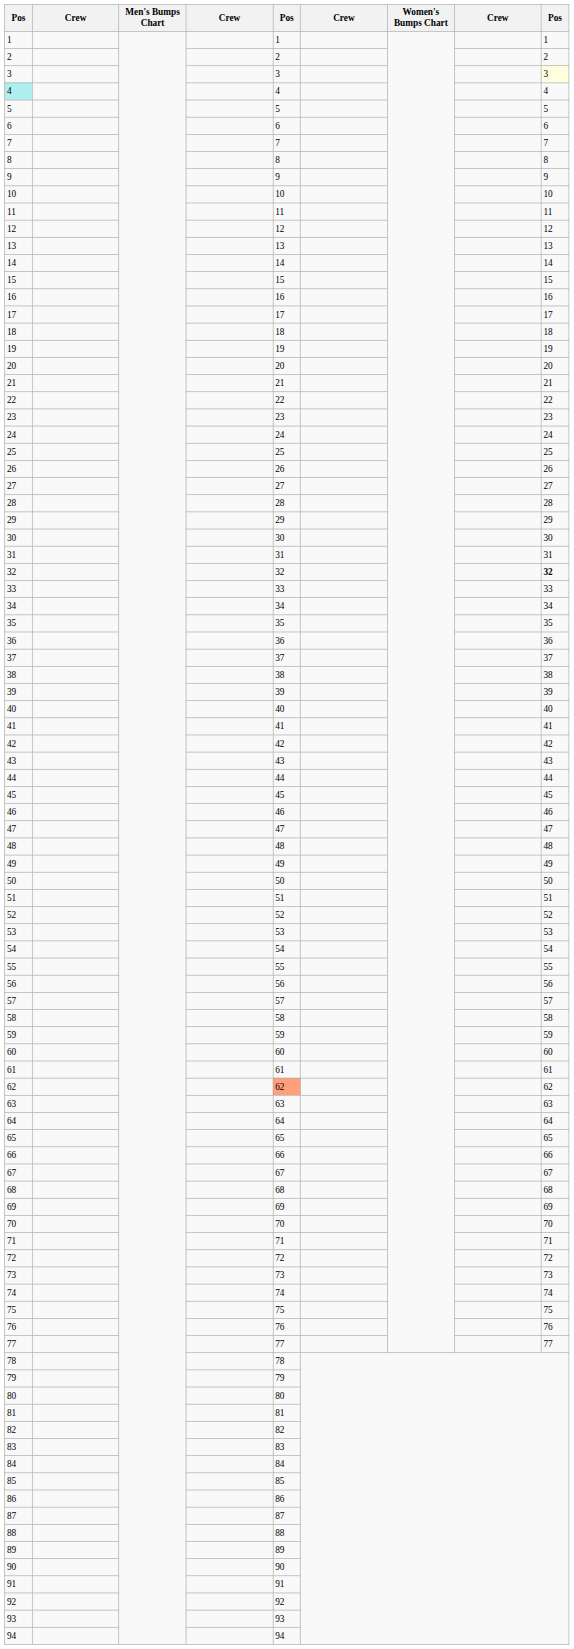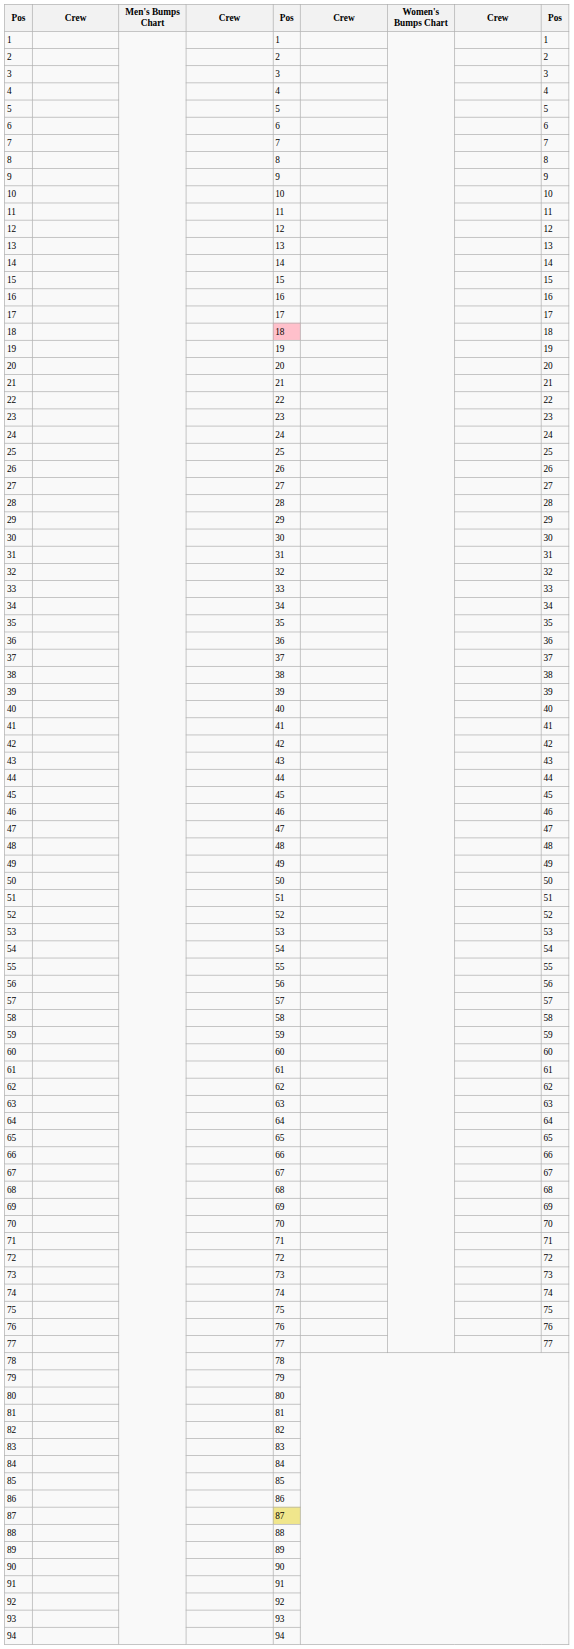(546, 74) lightyellow background -> (546, 74) no background
(9, 91) paleturquoise background -> (9, 91) no background
(280, 331) no background -> (280, 331) pink background
(548, 571) bold -> (548, 571) normal
(280, 1086) lightsalmon background -> (280, 1086) no background
(280, 1515) no background -> (280, 1515) khaki background
